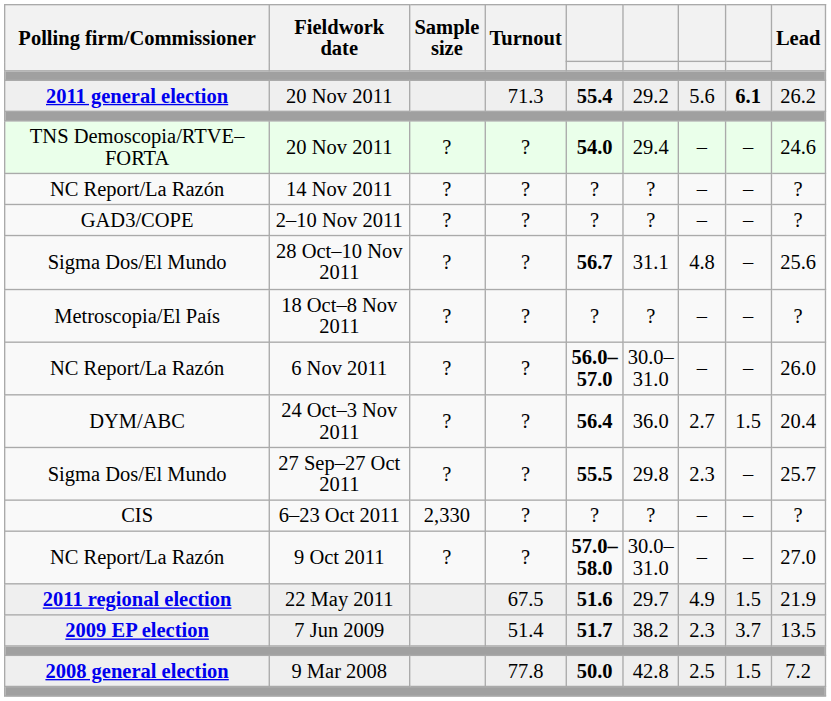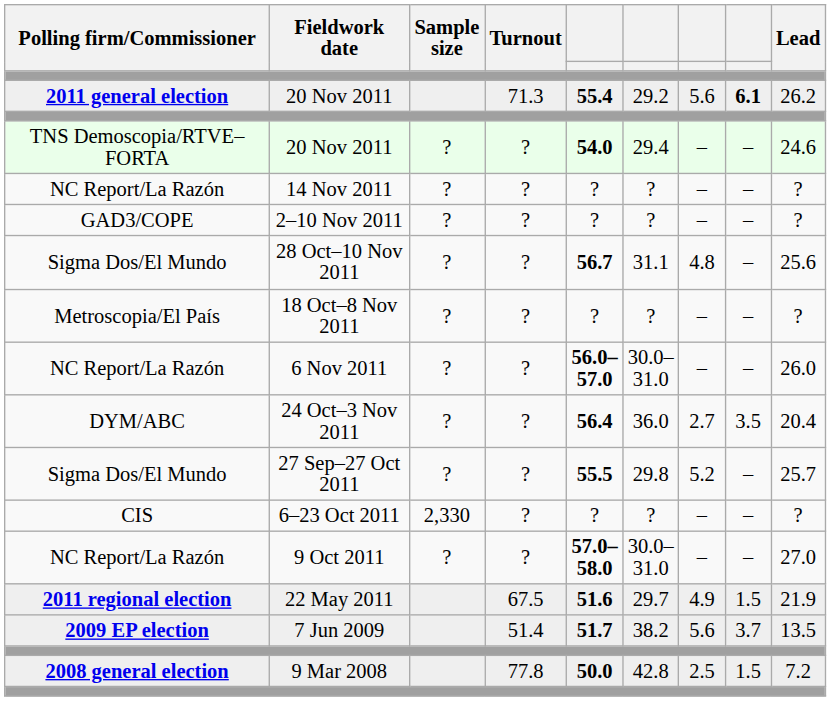(748, 420) 1.5 -> (748, 420) 3.5
(702, 473) 2.3 -> (702, 473) 5.2
(702, 630) 2.3 -> (702, 630) 5.6
